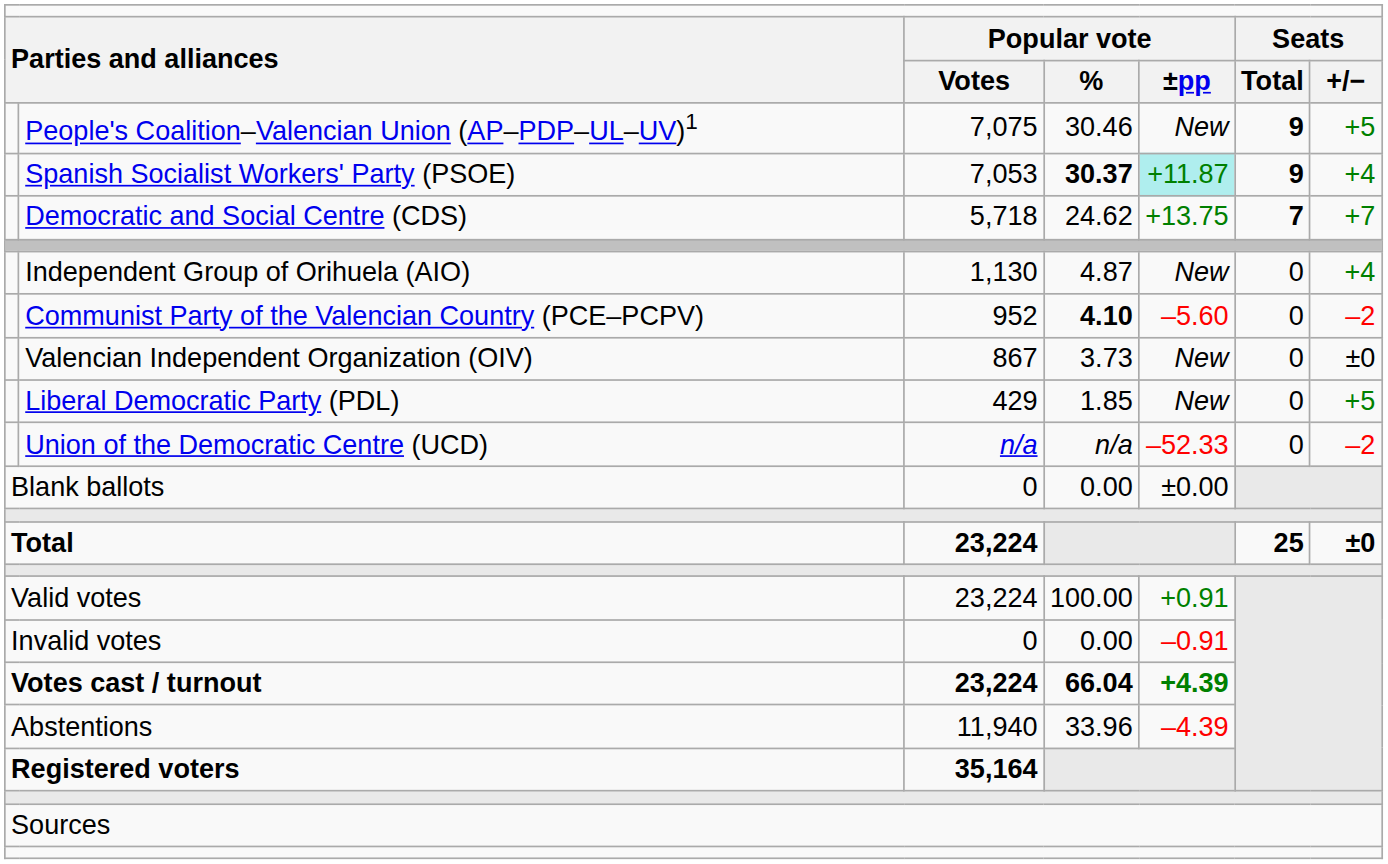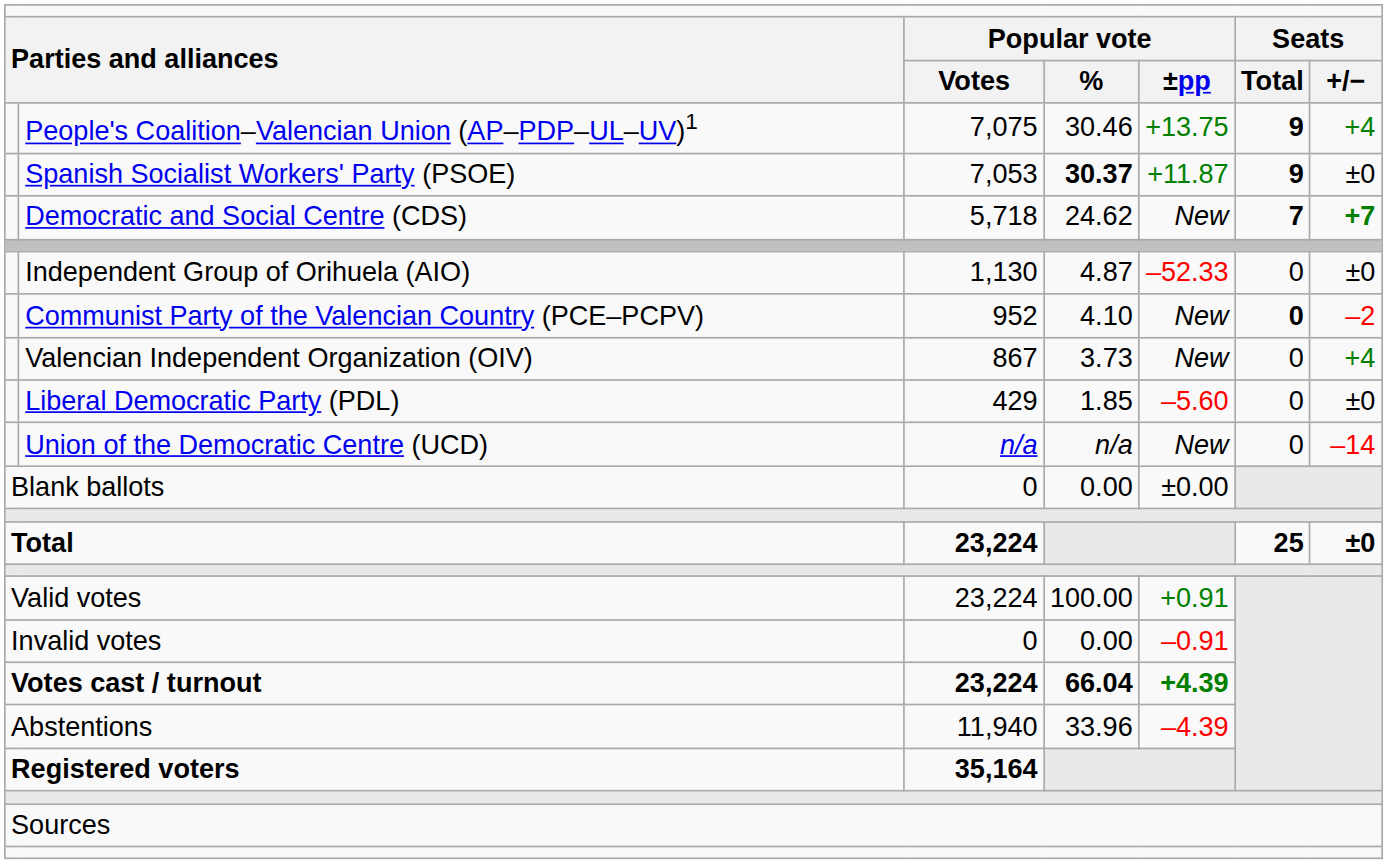(1202, 127) New -> (1187, 127) +13.75
(1360, 127) +5 -> (1360, 127) +4
(1188, 174) paleturquoise background -> (1188, 174) no background
(1360, 174) +4 -> (1360, 174) ±0
(1187, 217) +13.75 -> (1202, 217) New
(1360, 217) normal -> (1360, 217) bold
(1202, 272) New -> (1187, 272) –52.33
(1360, 272) +4 -> (1360, 272) ±0
(1106, 315) bold -> (1106, 315) normal
(1195, 315) –5.60 -> (1202, 315) New
(1296, 315) normal -> (1296, 315) bold
(1360, 358) ±0 -> (1360, 358) +4
(1202, 401) New -> (1195, 401) –5.60
(1360, 401) +5 -> (1360, 401) ±0
(1187, 444) –52.33 -> (1202, 444) New
(1360, 444) –2 -> (1353, 444) –14
